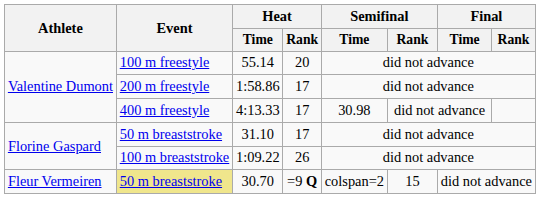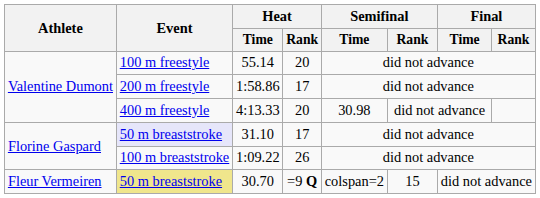(302, 110) 17 -> (302, 110) 20
(171, 134) no background -> (171, 134) lavender background
